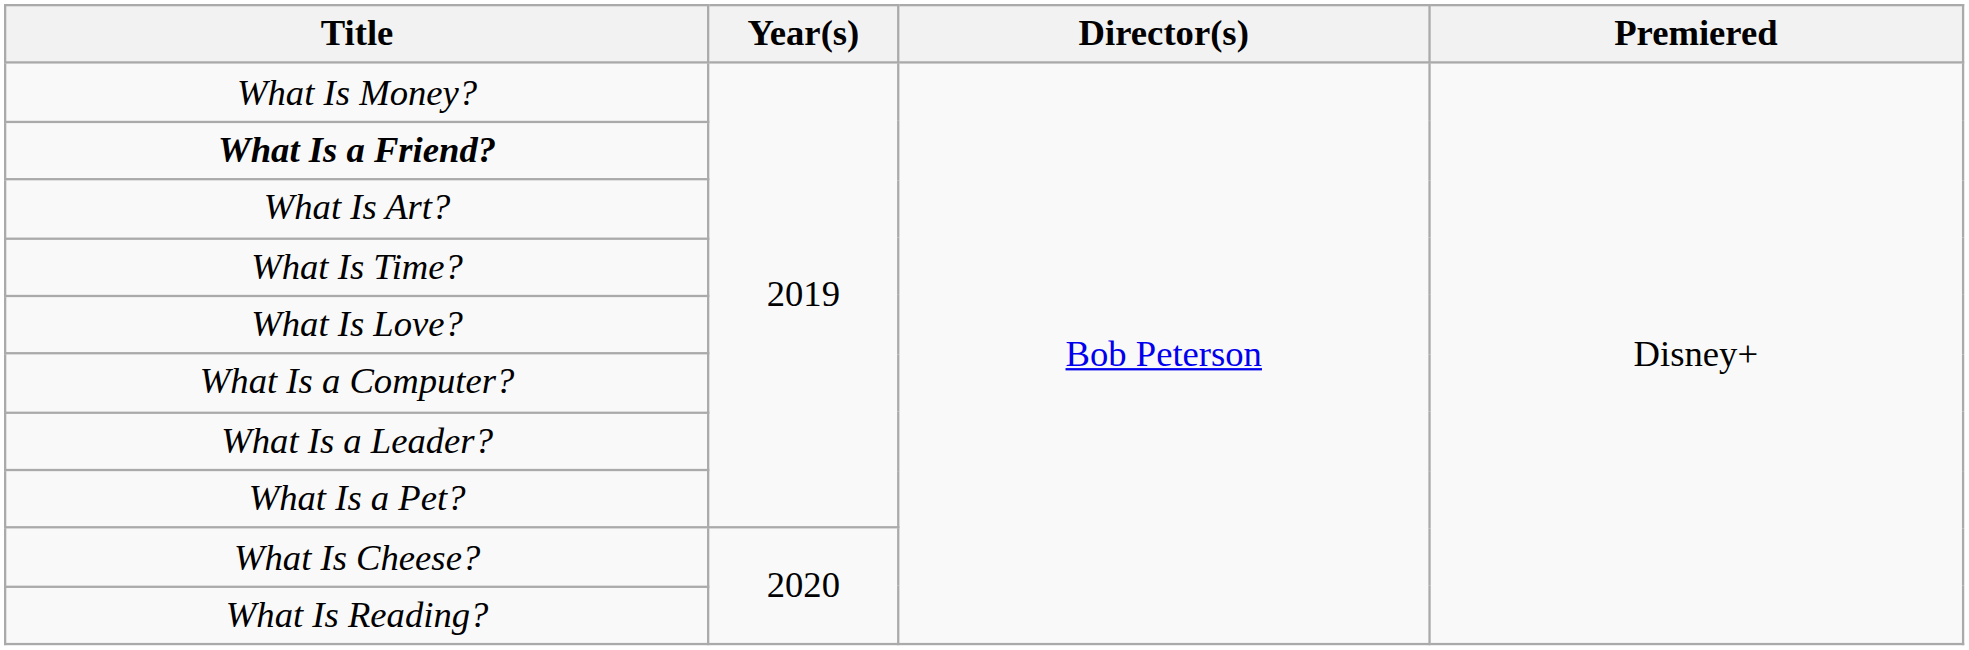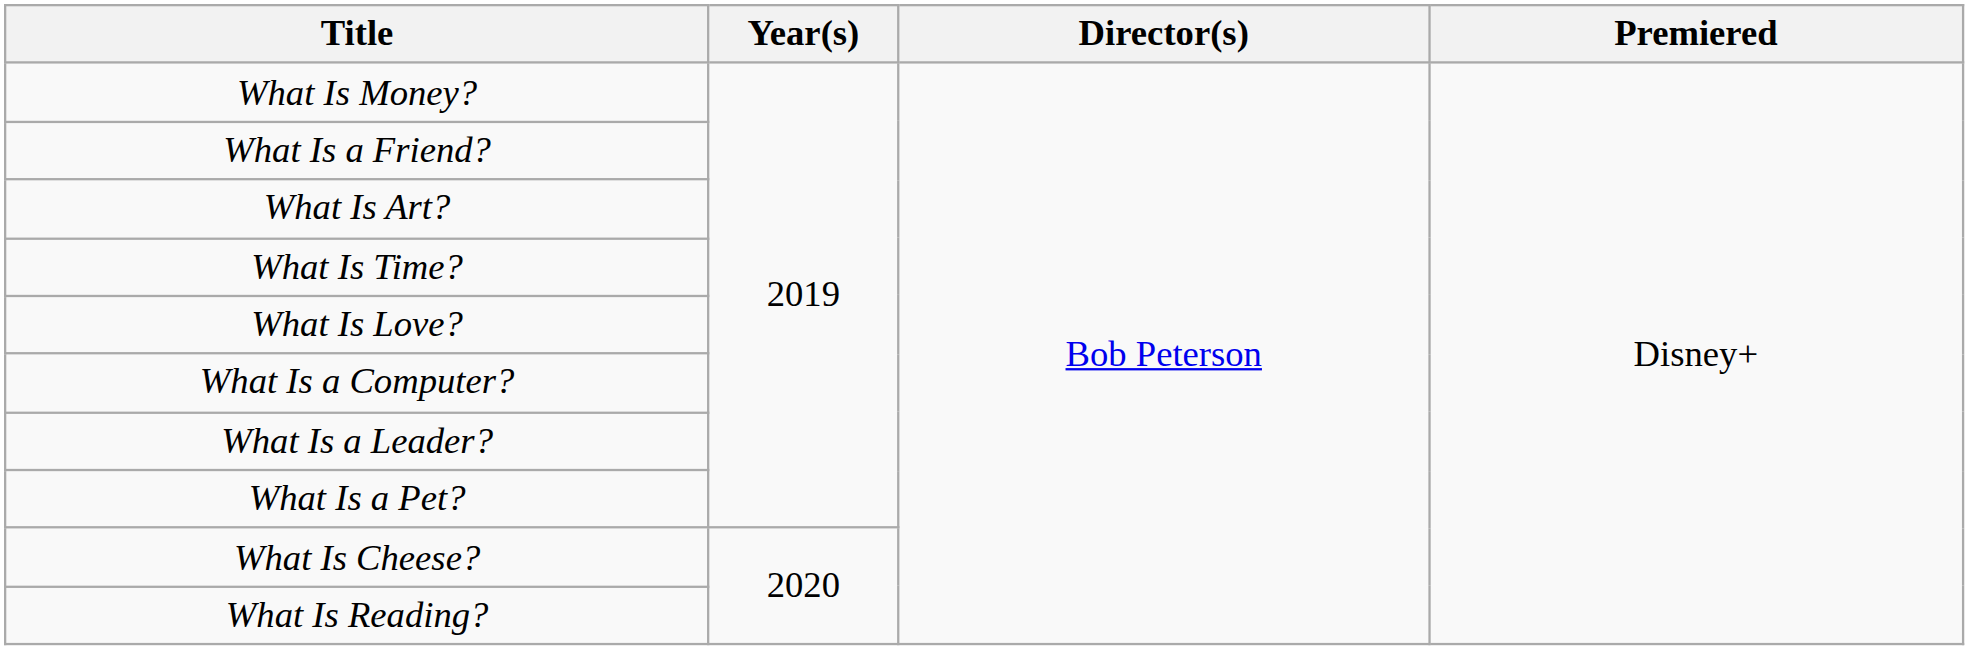(357, 149) bold -> (357, 149) normal
